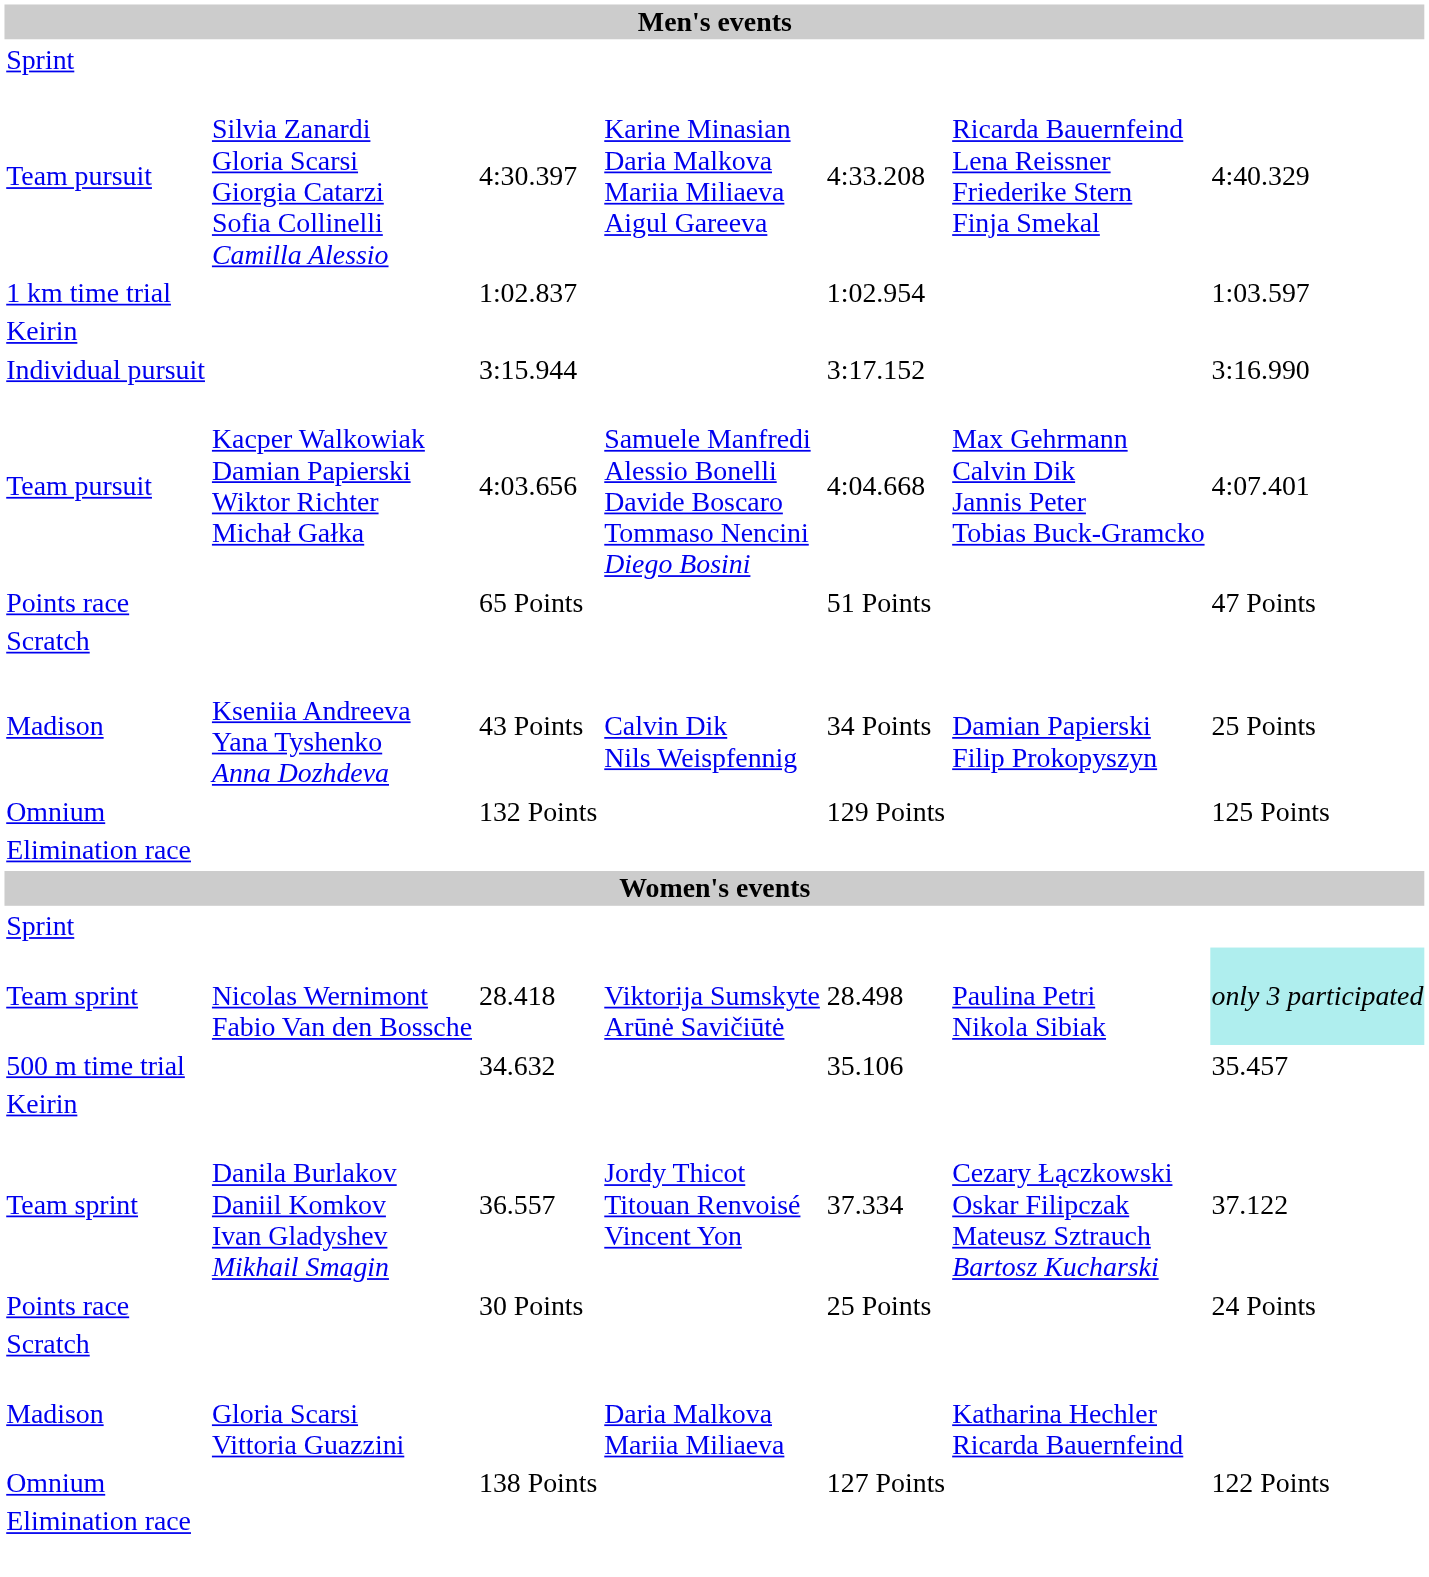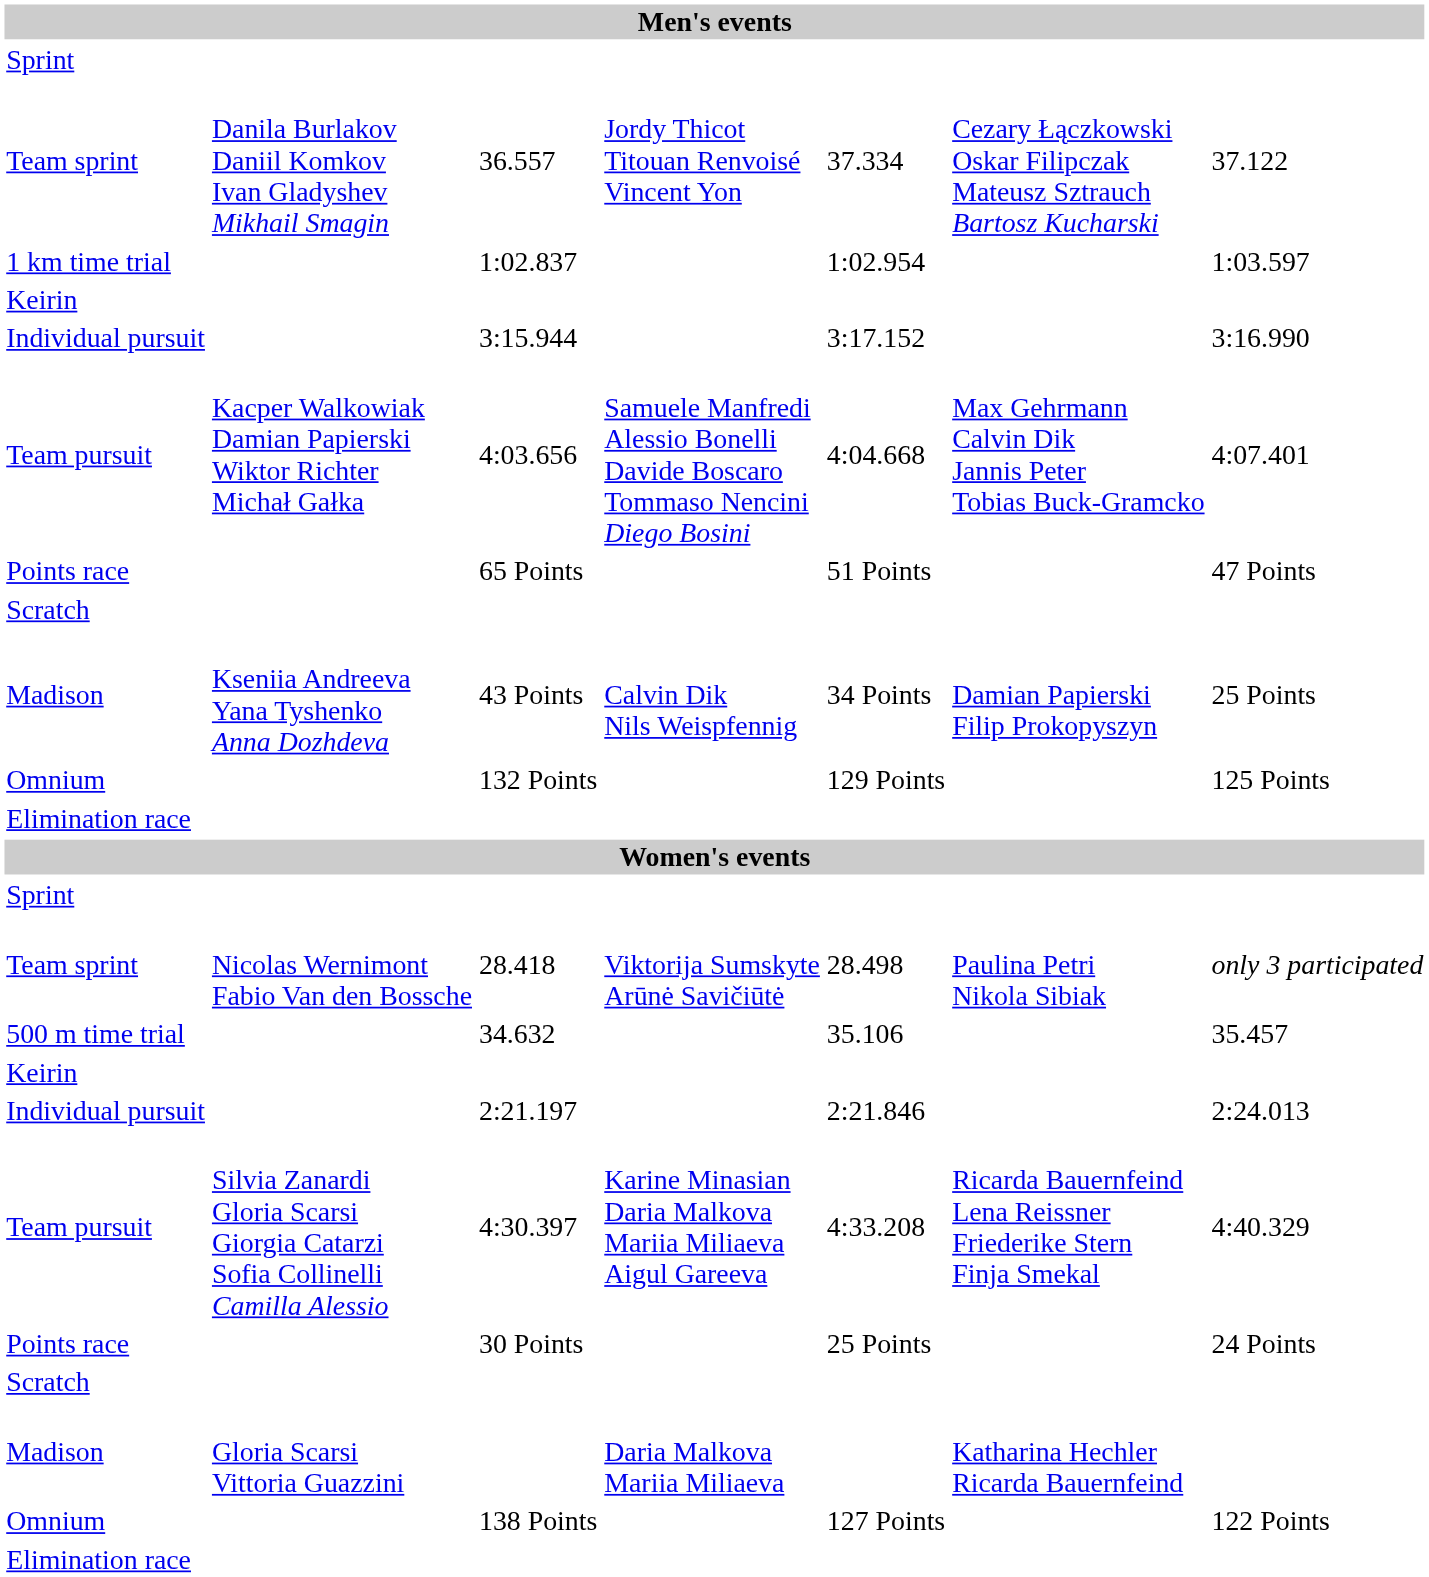rows swapped: (72, 1204) <-> (79, 176)
(1317, 995) paleturquoise background -> (1317, 964) no background
+ row: (106, 1110)
